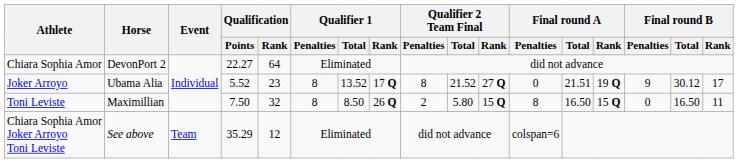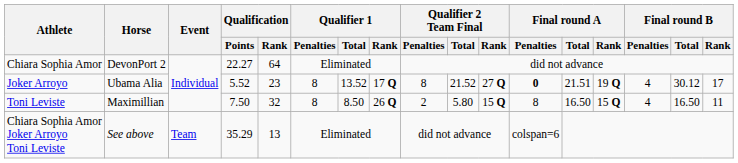(536, 83) normal -> (536, 83) bold
(648, 83) 9 -> (648, 83) 4
(648, 102) 0 -> (648, 102) 4
(275, 135) 12 -> (275, 135) 13
